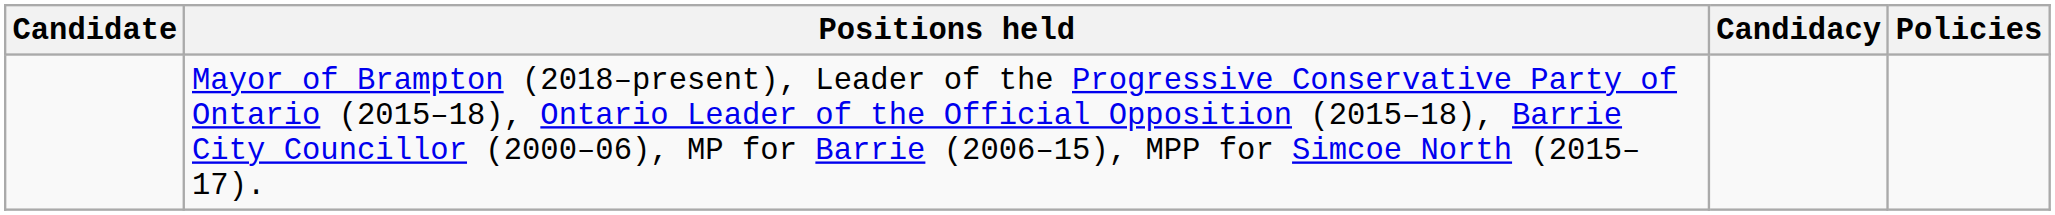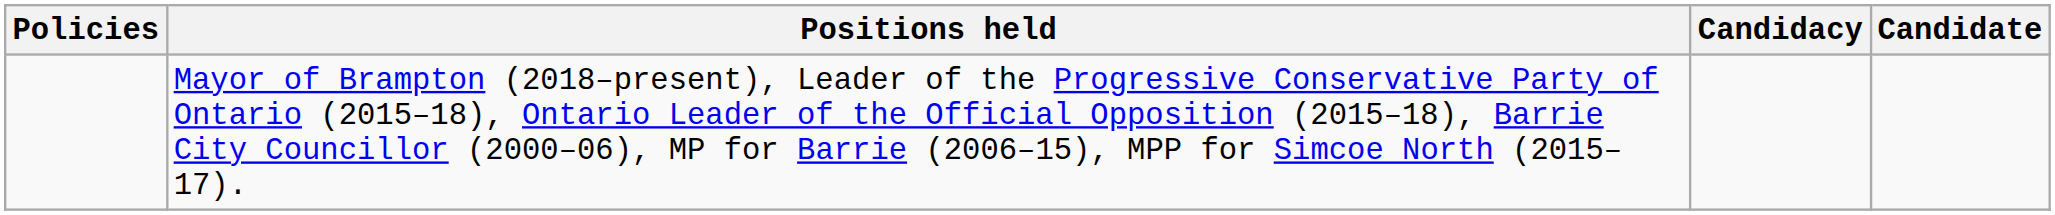columns swapped: (95, 30) <-> (1969, 30)
